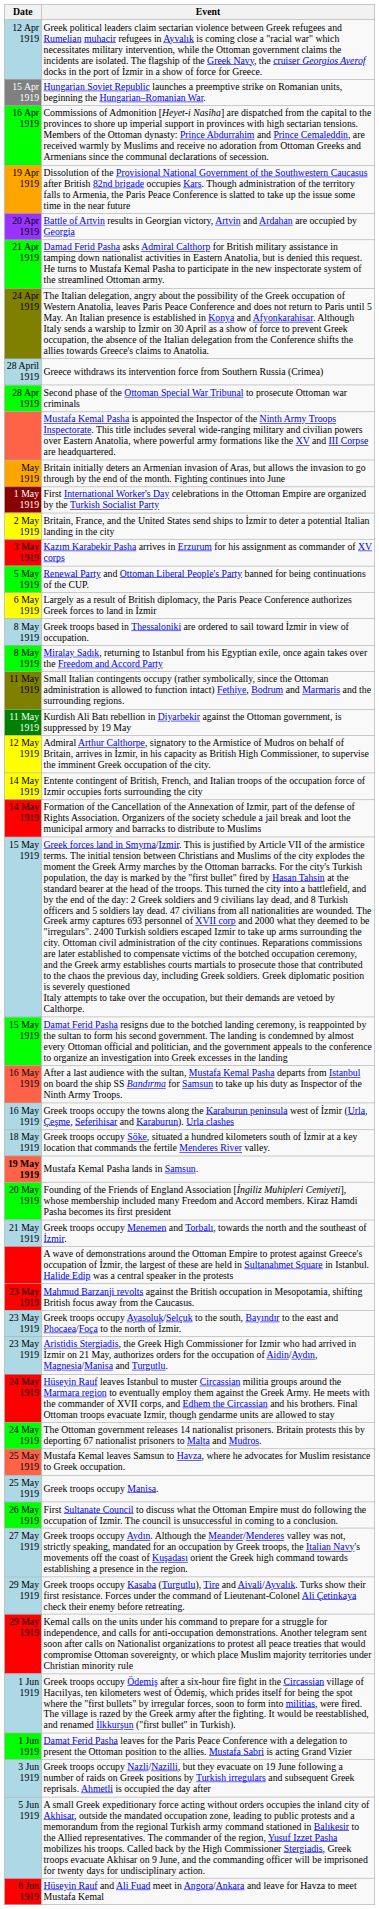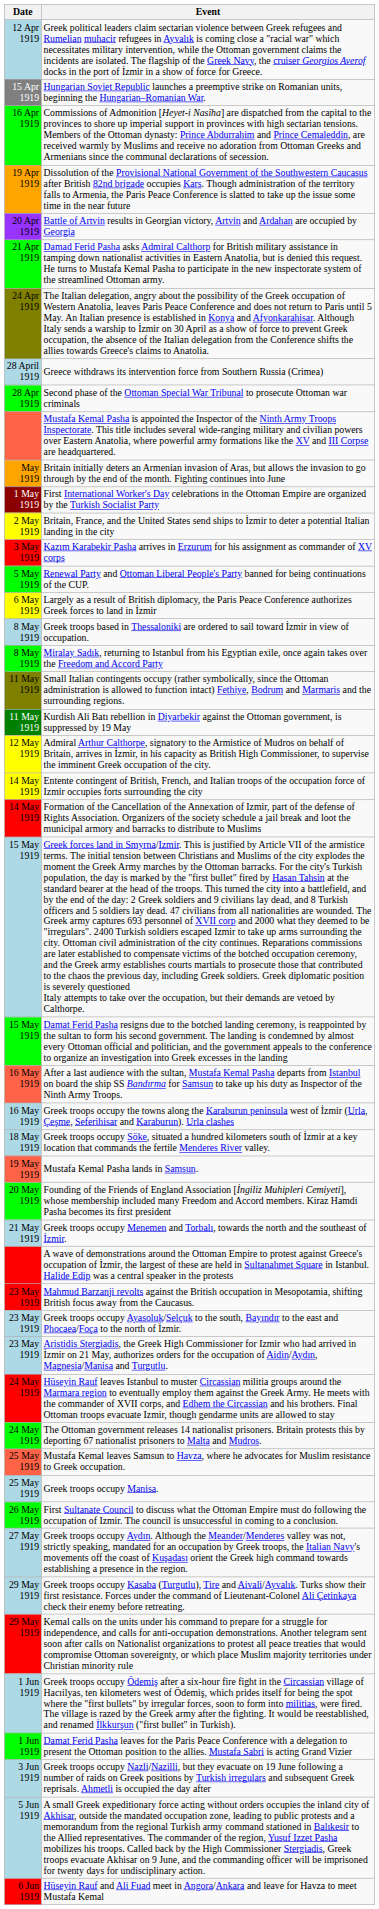(23, 1169) bold -> (24, 1169) normal
